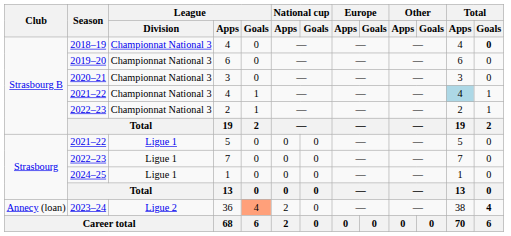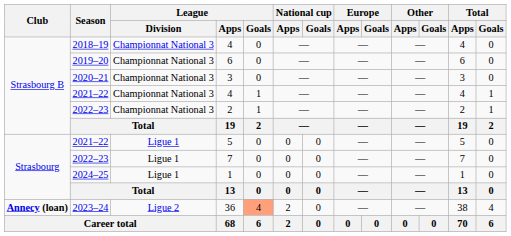(489, 45) bold -> (491, 45) normal
(460, 93) lightblue background -> (462, 93) no background
(36, 207) normal -> (37, 207) bold
(489, 207) bold -> (491, 207) normal
